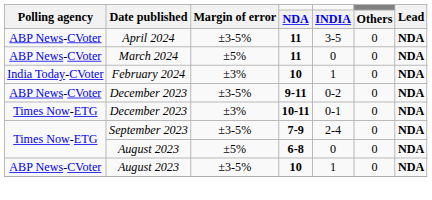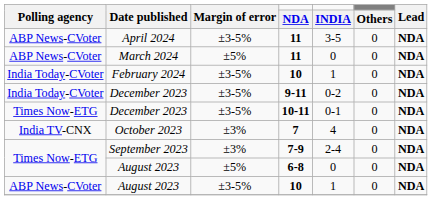(235, 74) ±3% -> (235, 74) ±3-5%
(55, 93) ABP News-CVoter -> (55, 93) India Today-CVoter
(235, 111) ±3% -> (235, 111) ±3-5%
+ row: (148, 130)
(235, 130) ±3-5% -> (235, 148) ±3%
